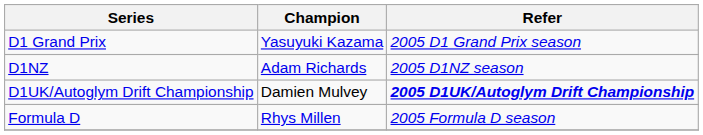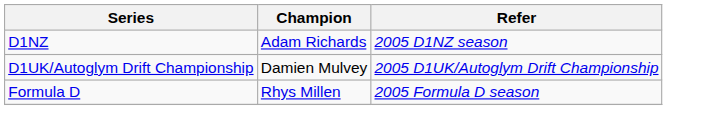- row: (57, 42)
(542, 92) bold -> (517, 67) normal
